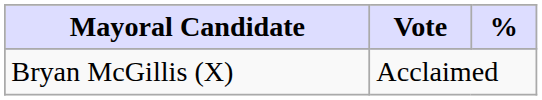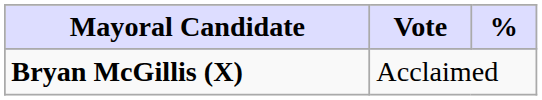(122, 71) normal -> (127, 71) bold
